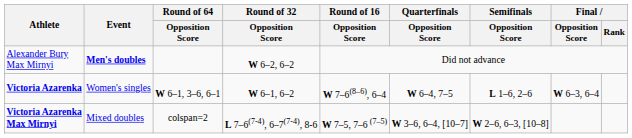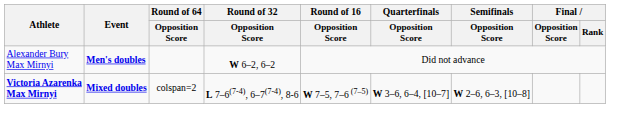- row: (44, 88)
(115, 118) normal -> (117, 88) bold
